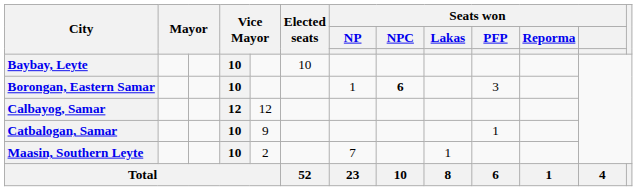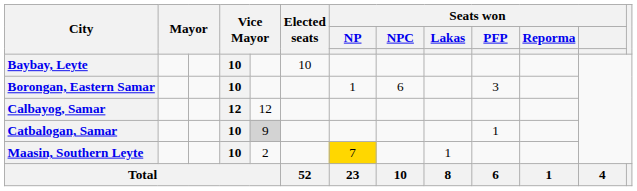(400, 87) bold -> (400, 87) normal
(265, 131) no background -> (265, 131) lightgrey background
(353, 153) no background -> (353, 153) gold background
